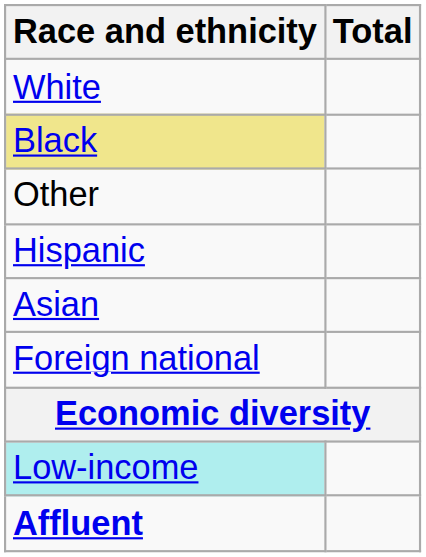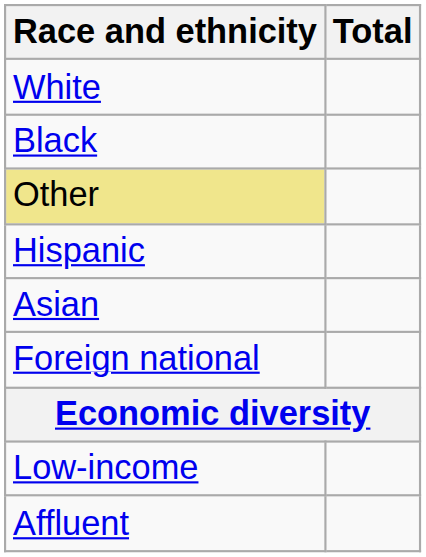(55, 140) khaki background -> (55, 140) no background
(56, 195) no background -> (56, 195) khaki background
(106, 468) paleturquoise background -> (106, 468) no background
(78, 522) bold -> (71, 522) normal
